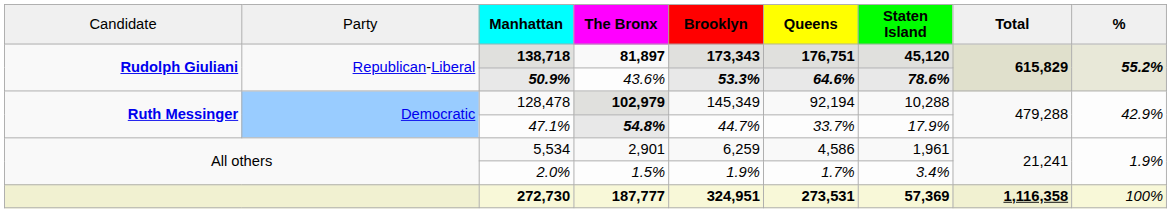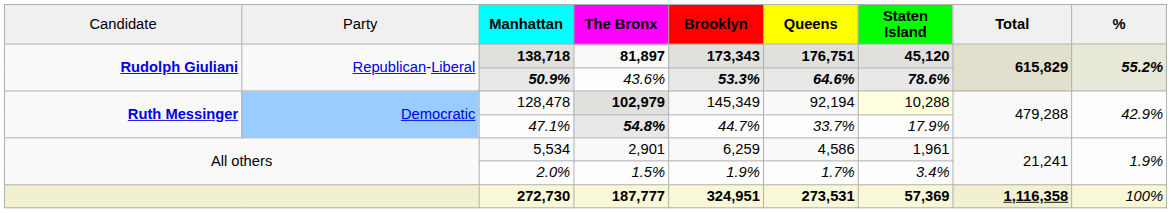(927, 102) no background -> (927, 102) lightyellow background
